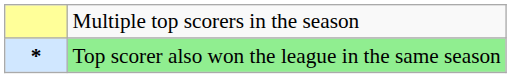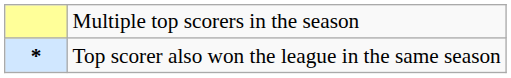(287, 55) lightgreen background -> (287, 55) no background
